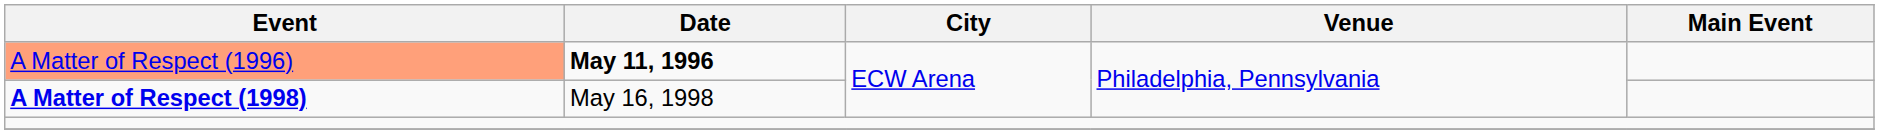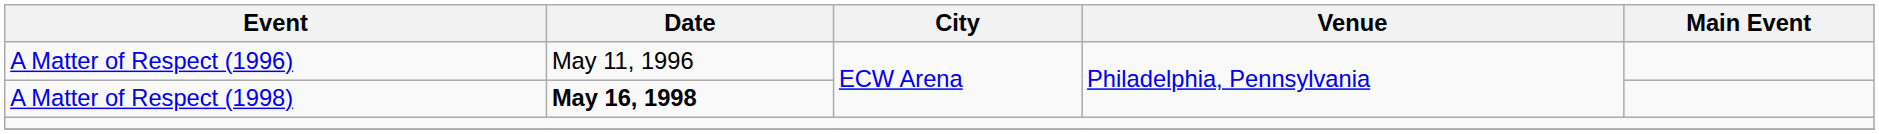(152, 60) lightsalmon background -> (152, 60) no background
(642, 60) bold -> (623, 60) normal
(158, 98) bold -> (152, 98) normal
(642, 98) normal -> (624, 98) bold
